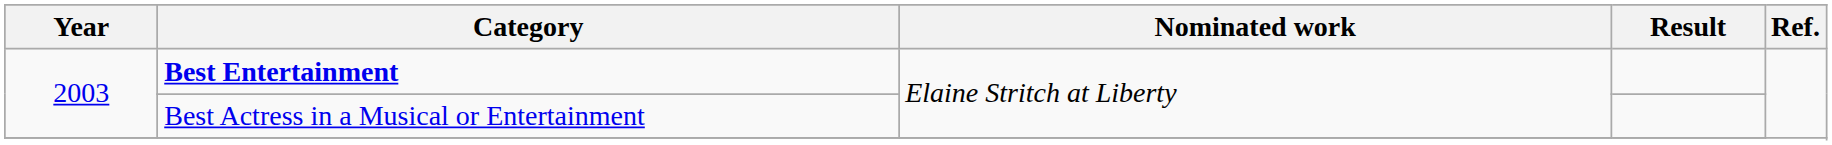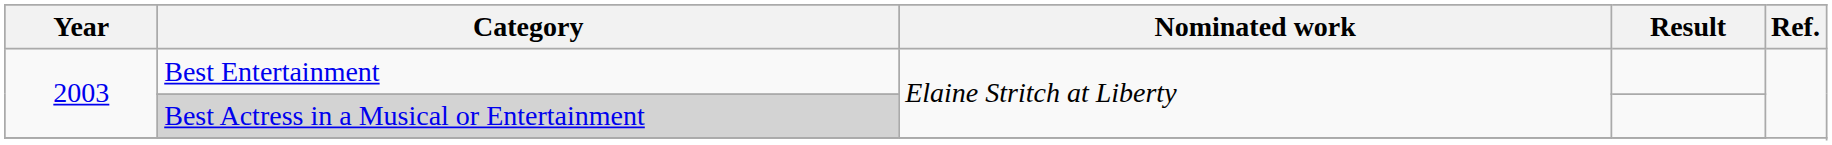(281, 71) bold -> (272, 71) normal
(405, 115) no background -> (405, 115) lightgrey background
